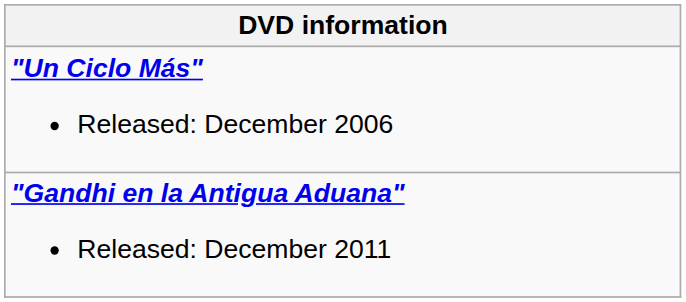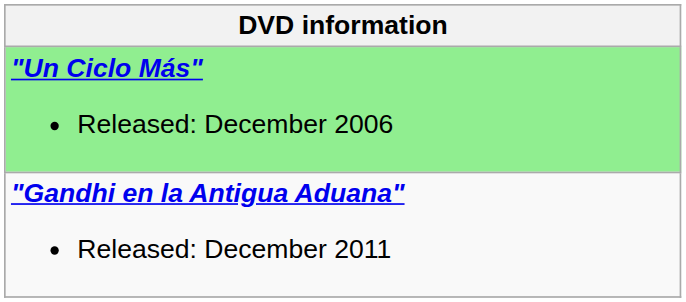(343, 96) no background -> (343, 96) lightgreen background
